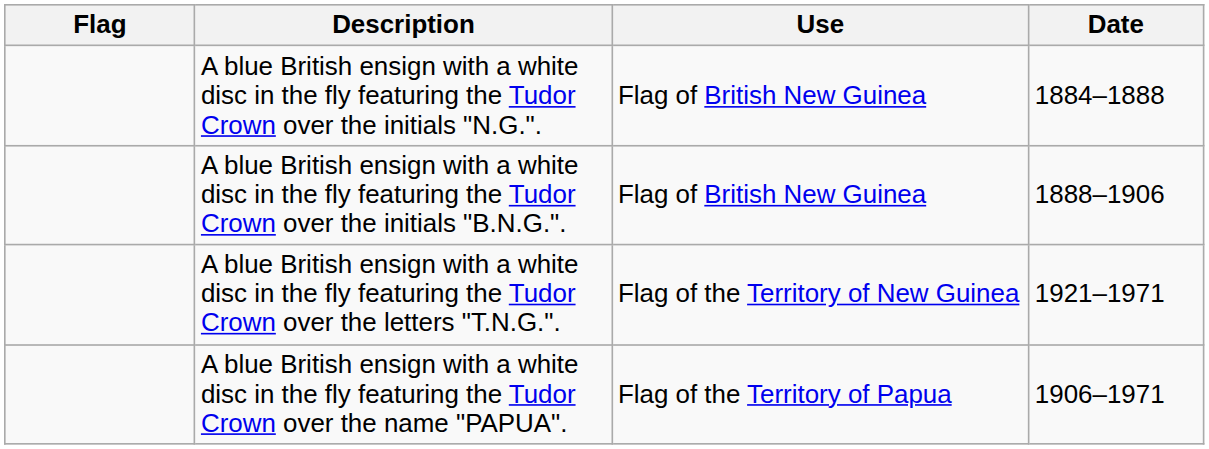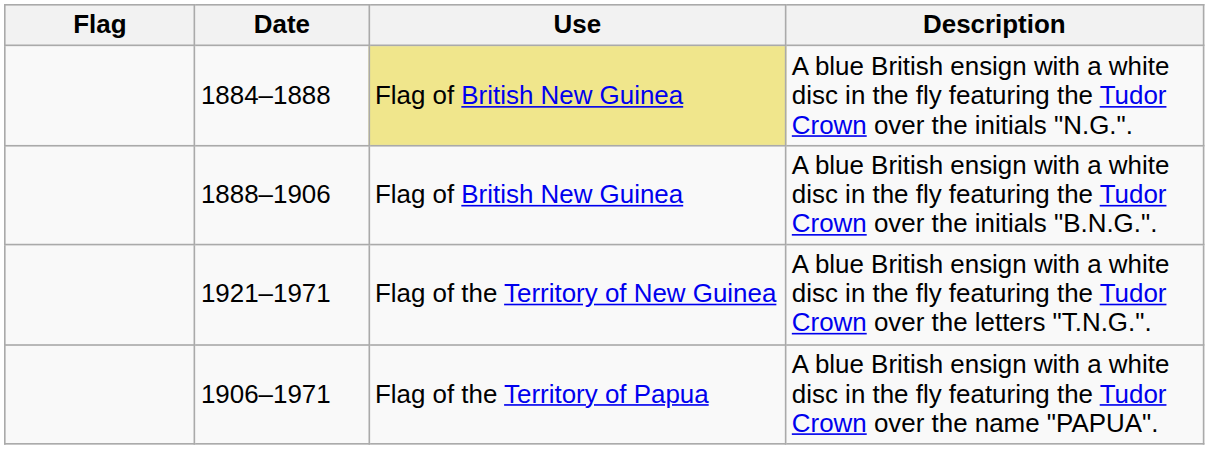columns swapped: (1116, 25) <-> (403, 25)
(772, 95) no background -> (529, 95) khaki background
